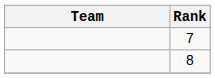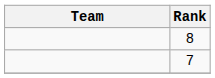rows swapped: (190, 39) <-> (190, 61)
